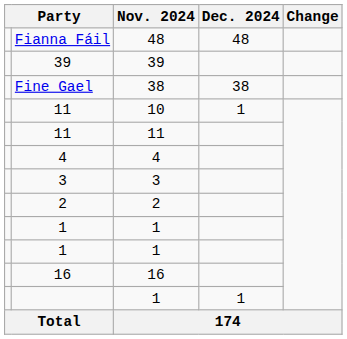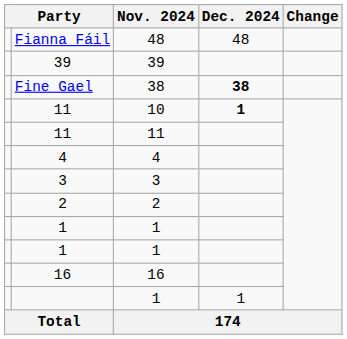(241, 87) normal -> (241, 87) bold
(241, 110) normal -> (241, 110) bold
